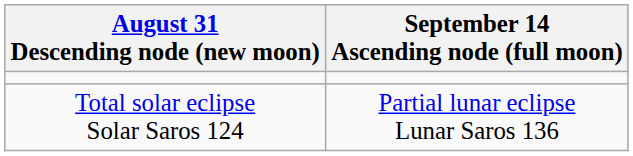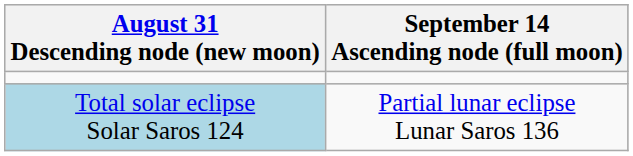(165, 116) no background -> (165, 116) lightblue background
